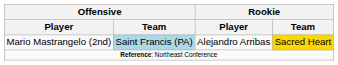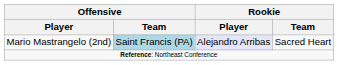(234, 42) no background -> (234, 42) lavender background
(303, 42) gold background -> (303, 42) no background
